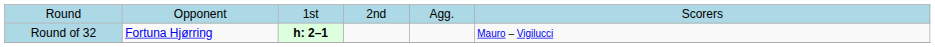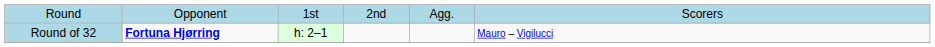(169, 33) normal -> (173, 33) bold
(311, 33) bold -> (311, 33) normal
